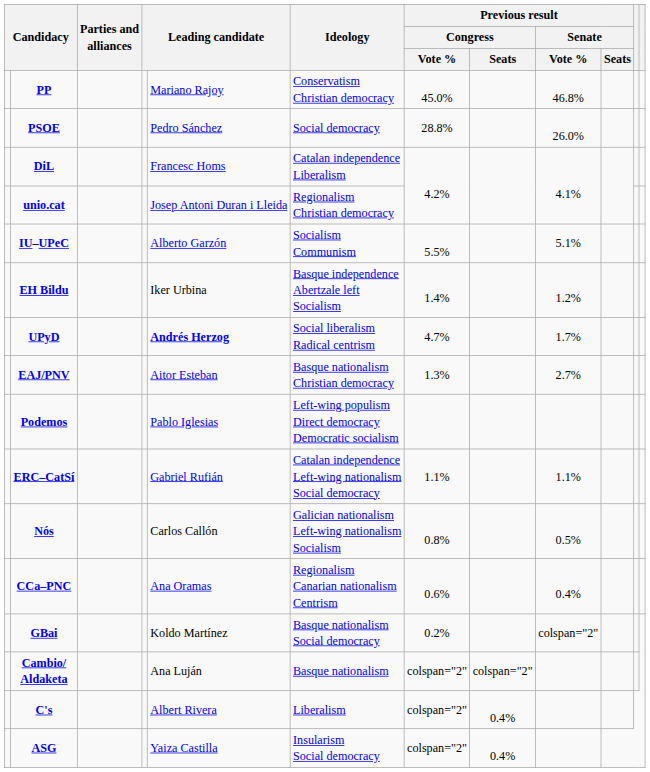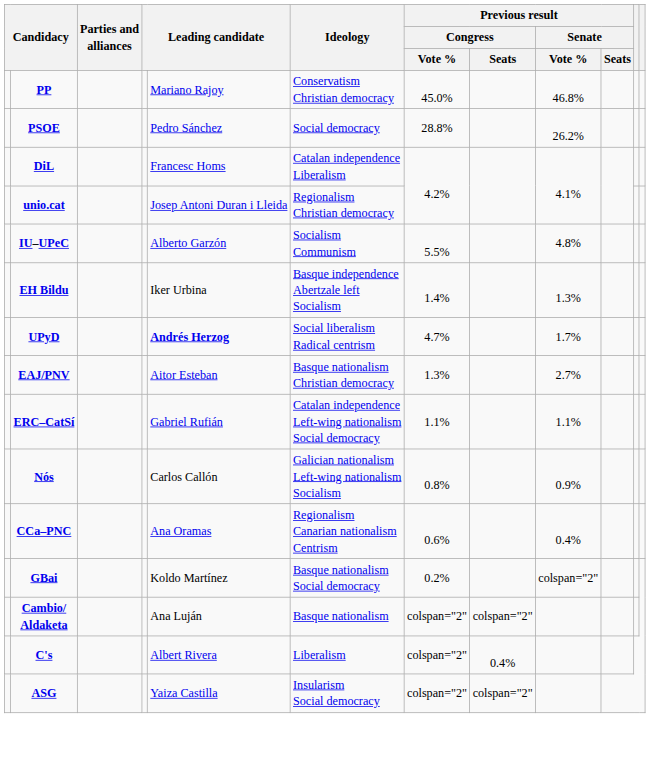(568, 136) 26.0% -> (568, 136) 26.2%
(568, 243) 5.1% -> (568, 243) 4.8%
(568, 298) 1.2% -> (568, 298) 1.3%
- row: (44, 421)
(568, 539) 0.5% -> (568, 484) 0.9%
(503, 756) 0.4% -> (503, 693) colspan="2"
